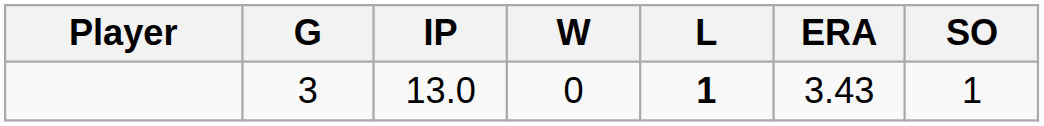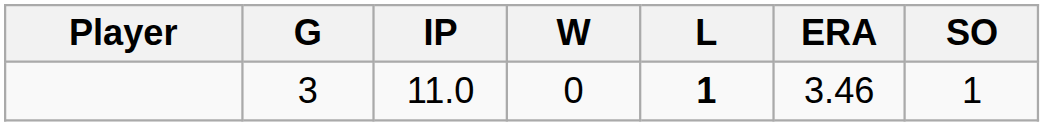(441, 90) 13.0 -> (441, 90) 11.0
(839, 90) 3.43 -> (839, 90) 3.46
